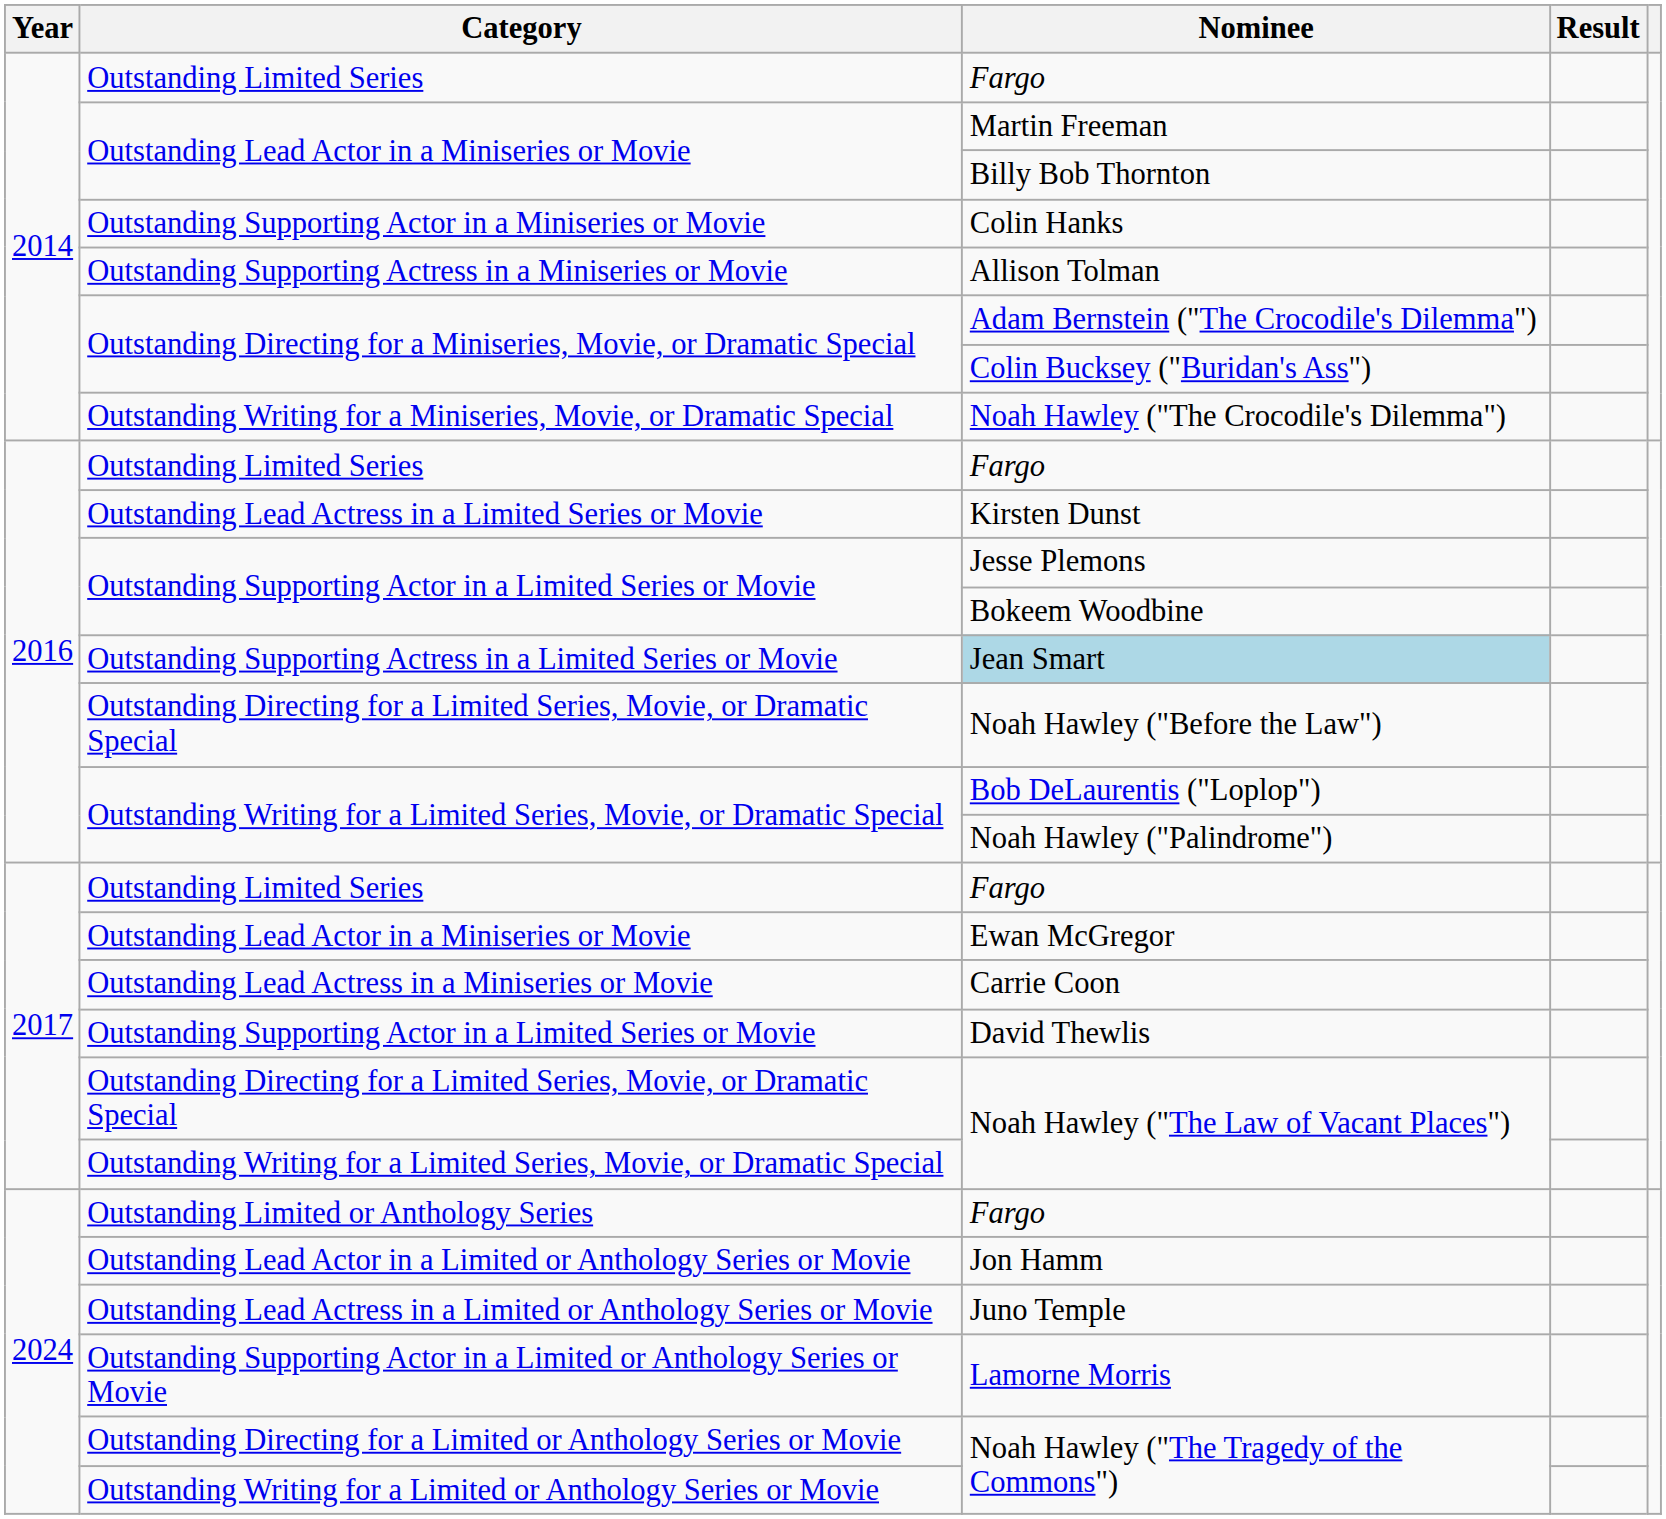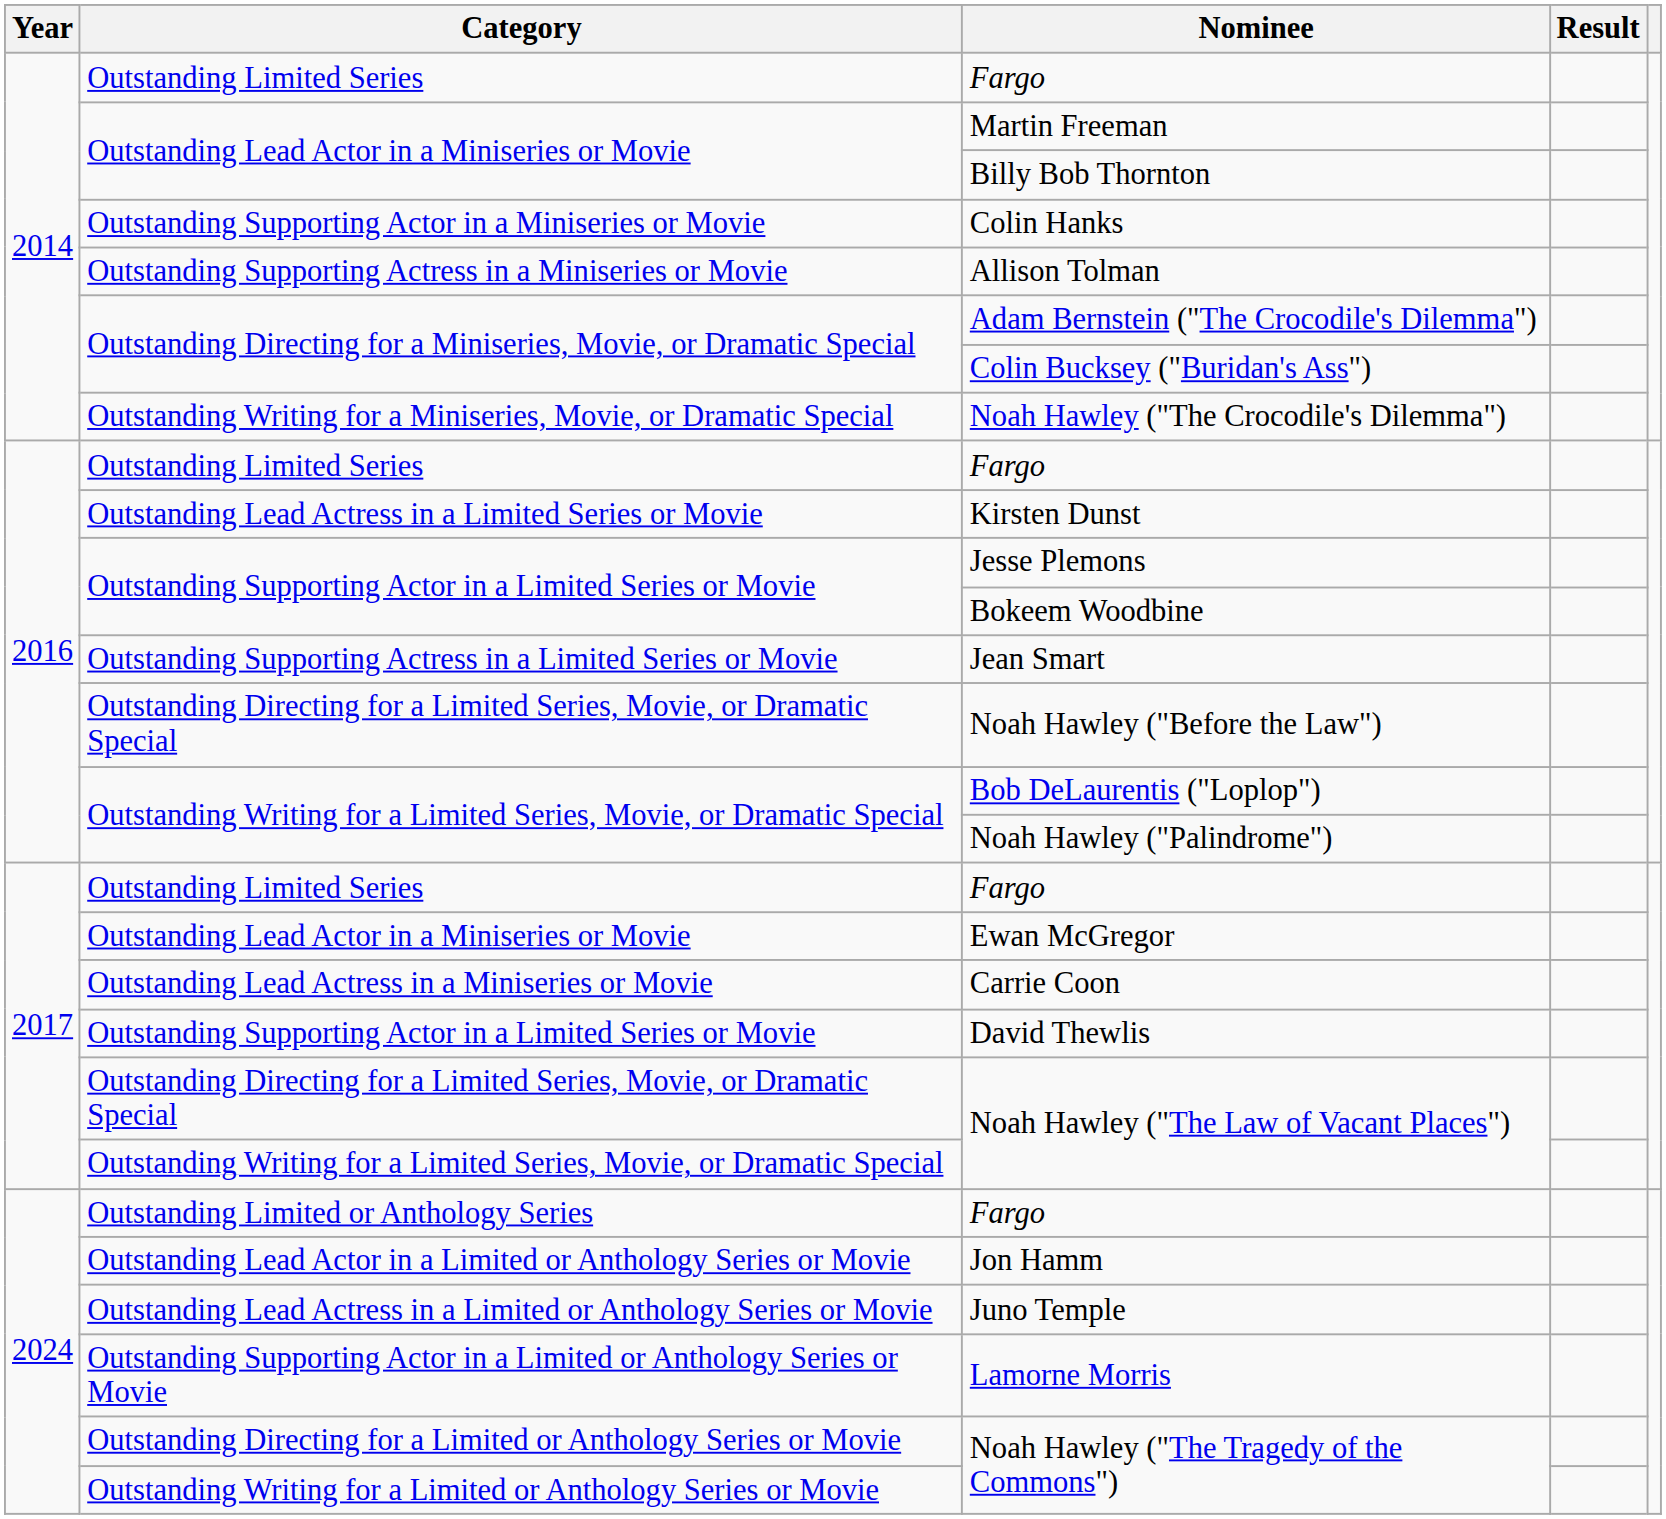(1037, 658) lightblue background -> (1037, 658) no background
